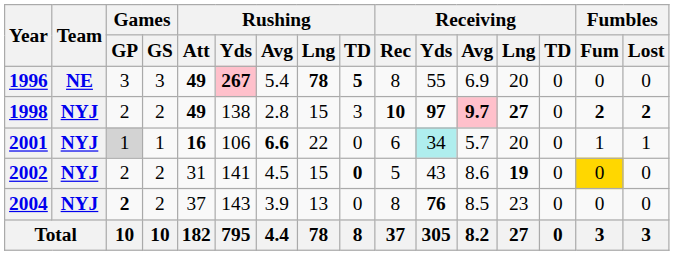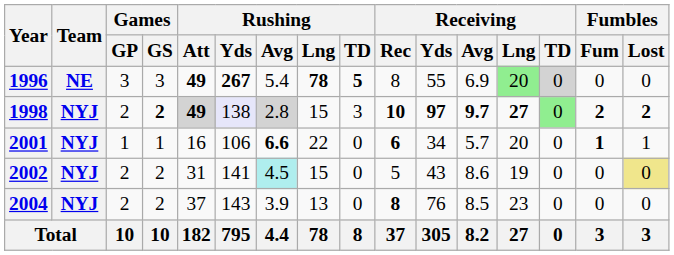(236, 81) pink background -> (236, 81) no background
(519, 81) no background -> (519, 81) lightgreen background
(558, 81) no background -> (558, 81) lightgrey background
(160, 111) normal -> (160, 111) bold
(196, 111) no background -> (196, 111) lightgrey background
(236, 111) no background -> (236, 111) lavender background
(277, 111) no background -> (277, 111) lightgrey background
(477, 111) pink background -> (477, 111) no background
(558, 111) no background -> (558, 111) lightgreen background
(125, 142) lightgrey background -> (125, 142) no background
(196, 142) bold -> (196, 142) normal
(395, 142) normal -> (395, 142) bold
(436, 142) paleturquoise background -> (436, 142) no background
(600, 142) normal -> (600, 142) bold
(277, 173) no background -> (277, 173) paleturquoise background
(357, 173) bold -> (357, 173) normal
(519, 173) bold -> (519, 173) normal
(600, 173) gold background -> (600, 173) no background
(646, 173) no background -> (646, 173) khaki background
(125, 204) bold -> (125, 204) normal
(395, 204) normal -> (395, 204) bold
(436, 204) bold -> (436, 204) normal
